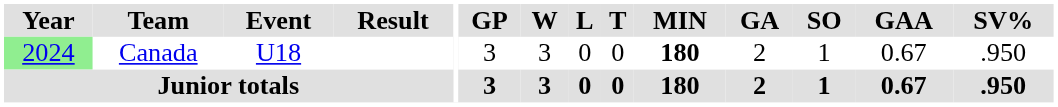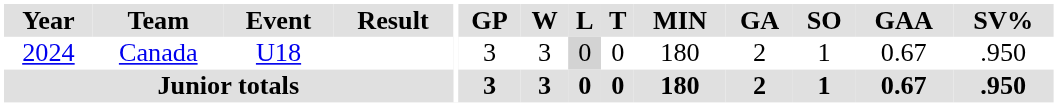(48, 52) lightgreen background -> (48, 52) no background
(585, 52) no background -> (585, 52) lightgrey background
(680, 52) bold -> (680, 52) normal
